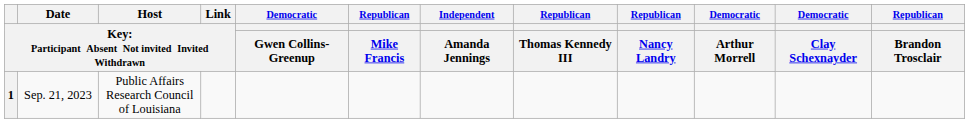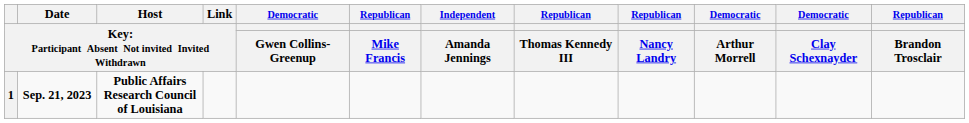(58, 94) normal -> (57, 94) bold
(150, 94) normal -> (150, 94) bold
